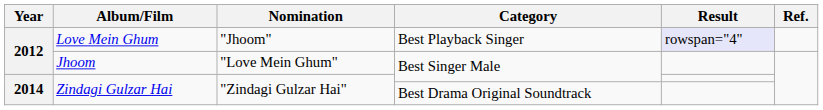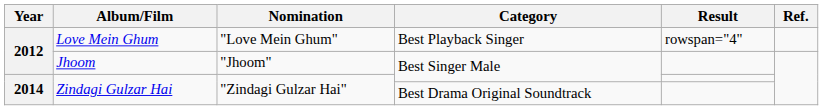(246, 39) "Jhoom" -> (279, 39) "Love Mein Ghum"
(704, 39) lavender background -> (704, 39) no background
(279, 62) "Love Mein Ghum" -> (246, 62) "Jhoom"
